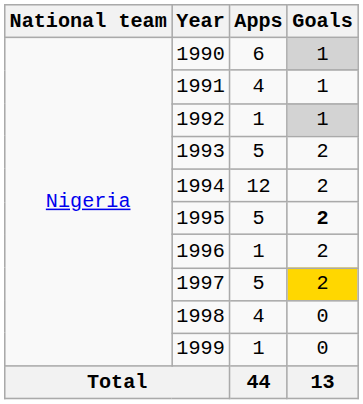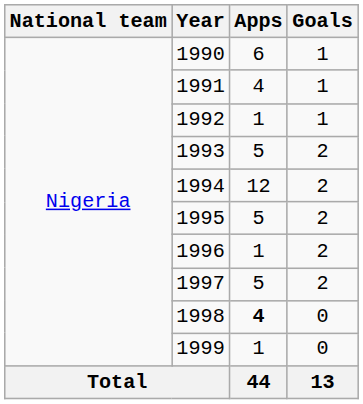(323, 54) lightgrey background -> (323, 54) no background
(323, 120) lightgrey background -> (323, 120) no background
(323, 218) bold -> (323, 218) normal
(323, 284) gold background -> (323, 284) no background
(259, 317) normal -> (259, 317) bold
